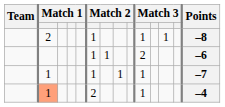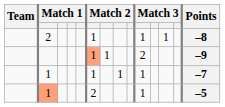(93, 56) no background -> (93, 56) lightsalmon background
(201, 56) –6 -> (201, 56) –9
(201, 93) –4 -> (201, 93) –5
